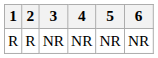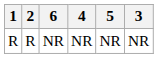columns swapped: (53, 16) <-> (139, 16)
